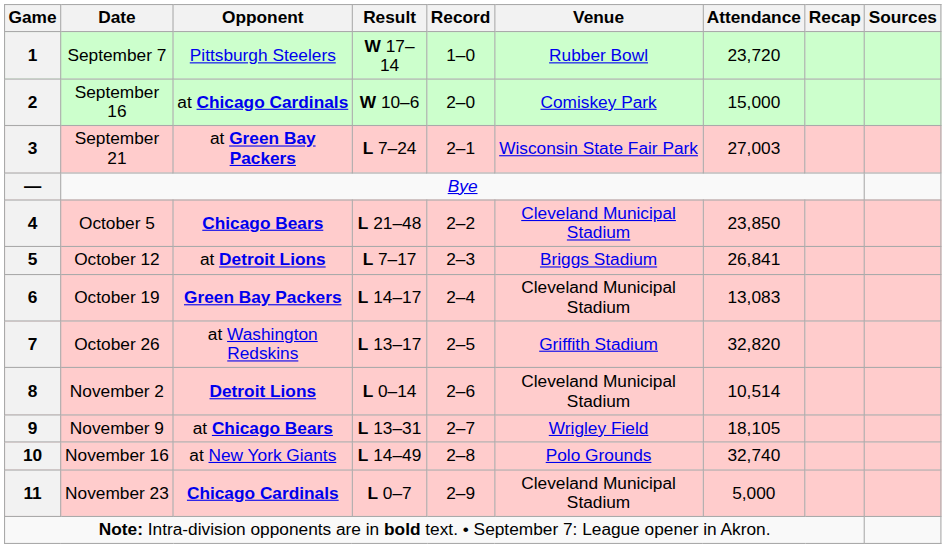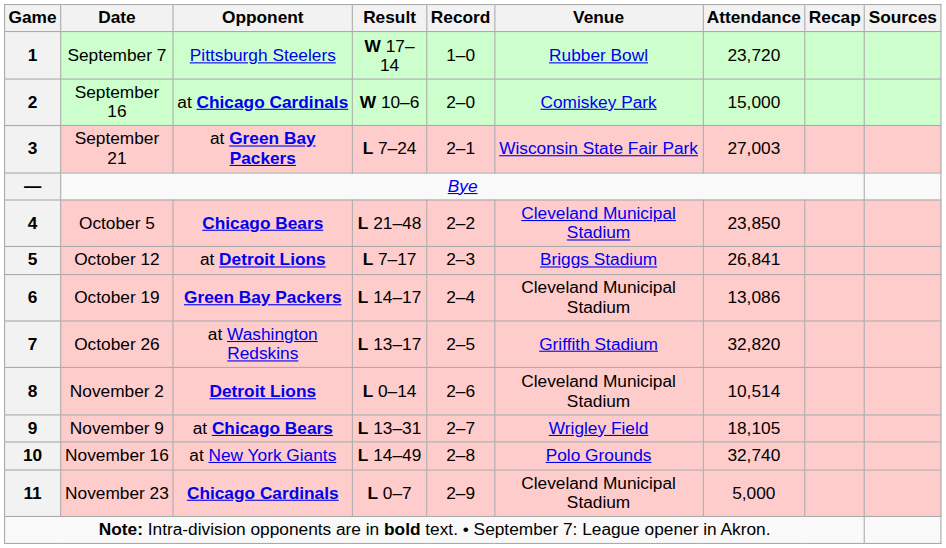(754, 297) 13,083 -> (754, 297) 13,086
